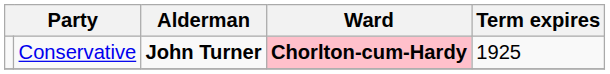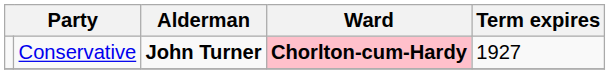(499, 52) 1925 -> (499, 52) 1927
